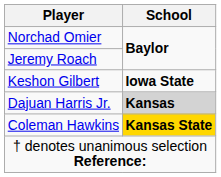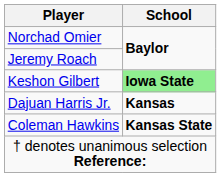(160, 81) no background -> (160, 81) lightgreen background
(150, 103) lightgrey background -> (150, 103) no background
(169, 125) gold background -> (169, 125) no background
